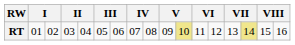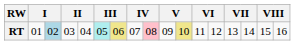(53, 31) no background -> (53, 31) lightblue background
(102, 31) no background -> (102, 31) paleturquoise background
(118, 31) no background -> (118, 31) khaki background
(151, 31) no background -> (151, 31) pink background
(249, 31) khaki background -> (249, 31) no background
